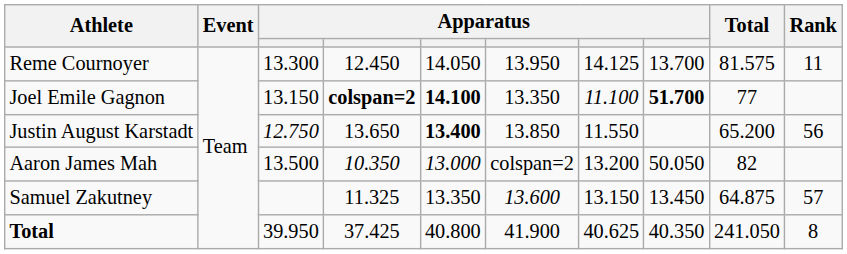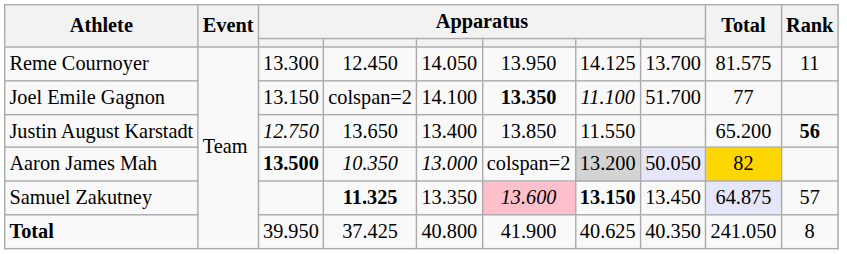(372, 97) bold -> (370, 97) normal
(453, 97) bold -> (449, 97) normal
(532, 97) normal -> (529, 97) bold
(677, 97) bold -> (673, 97) normal
(453, 131) bold -> (449, 131) normal
(813, 131) normal -> (810, 131) bold
(291, 164) normal -> (291, 164) bold
(611, 164) no background -> (608, 164) lightgrey background
(677, 164) no background -> (673, 164) lavender background
(747, 164) no background -> (743, 164) gold background
(372, 198) normal -> (370, 198) bold
(532, 198) no background -> (529, 198) pink background
(611, 198) normal -> (608, 198) bold
(747, 198) no background -> (743, 198) lavender background
